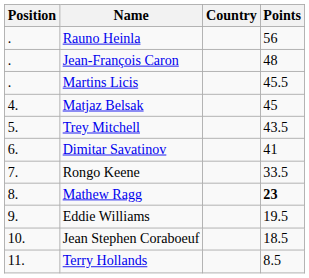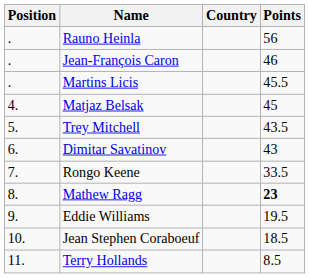(270, 60) 48 -> (270, 60) 46
(270, 149) 41 -> (270, 149) 43
